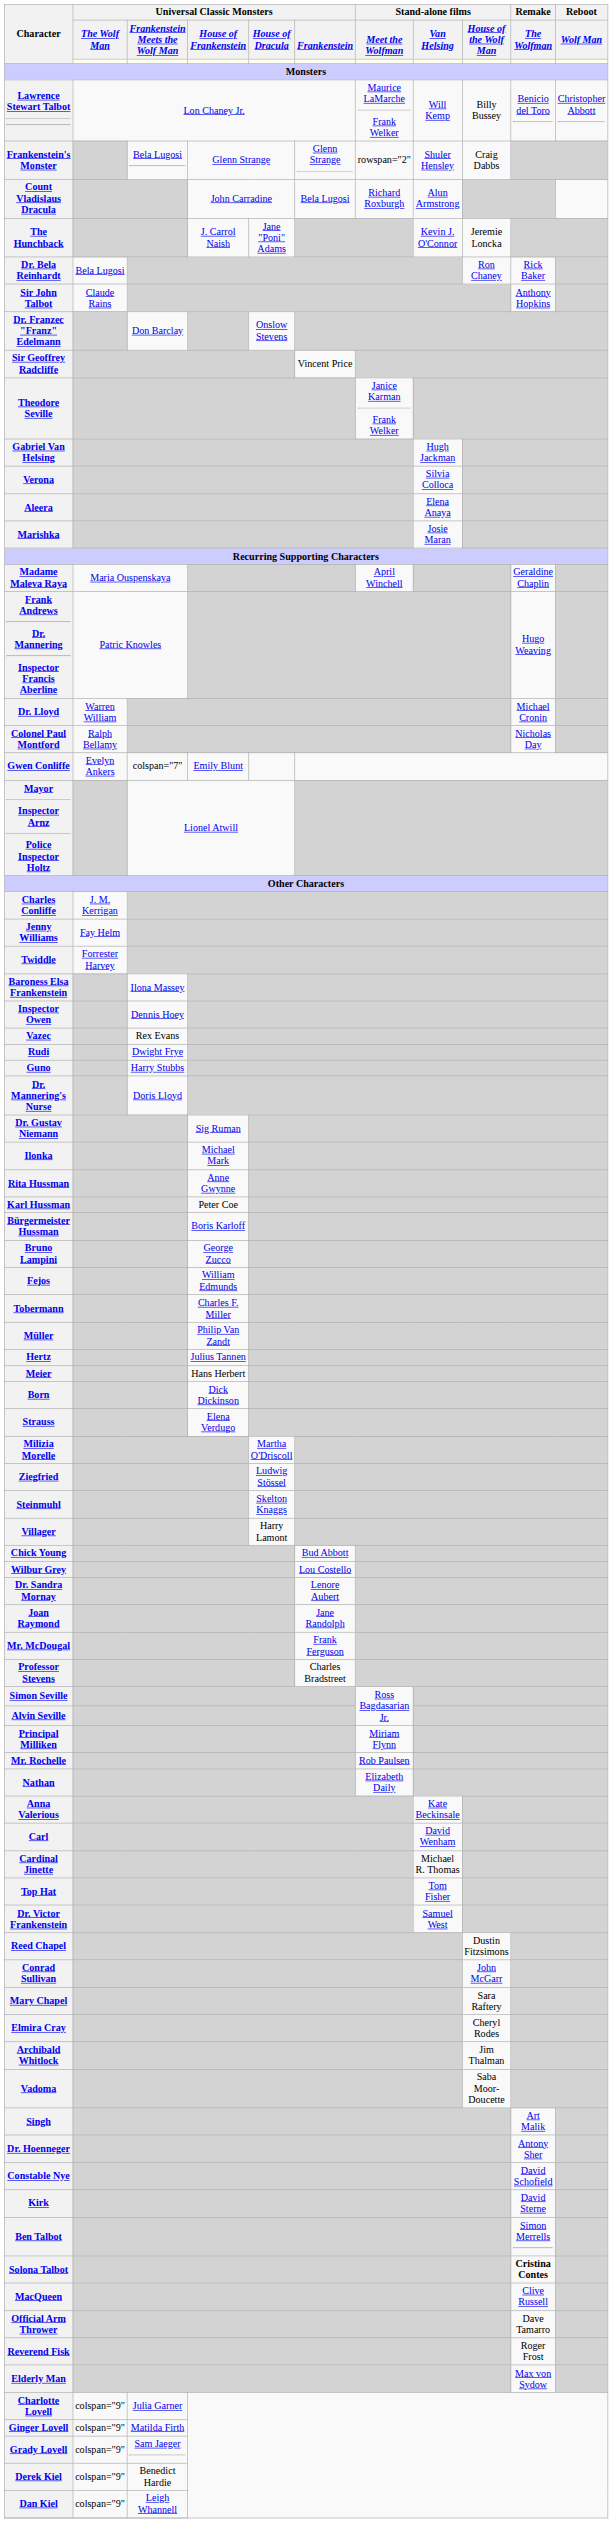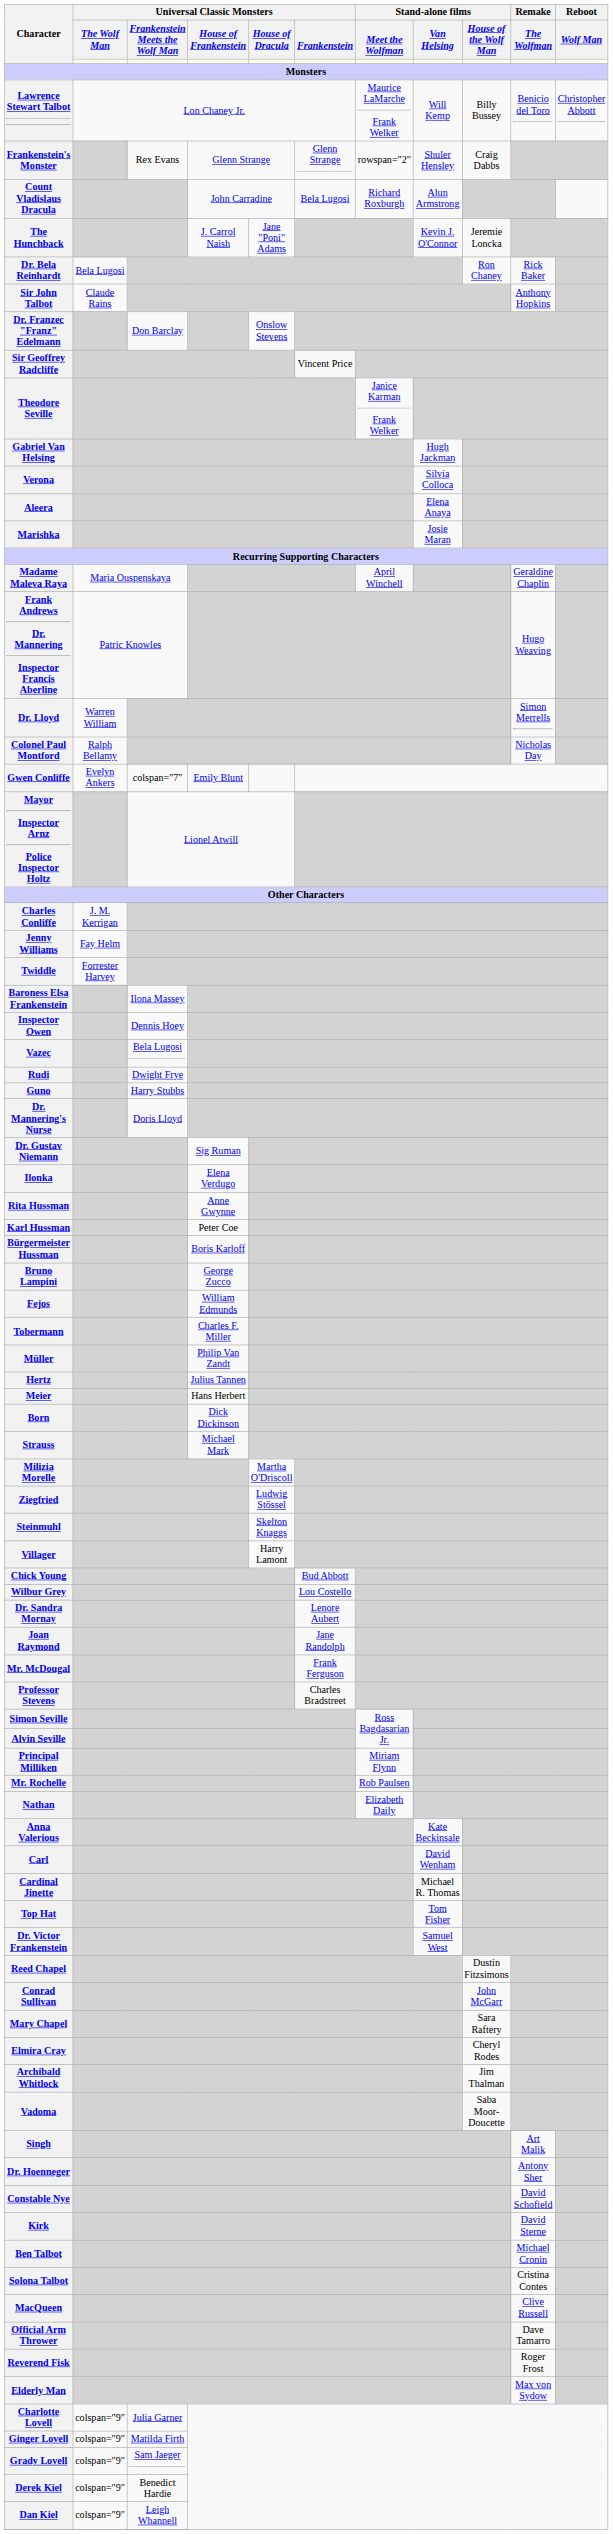(158, 158) Bela Lugosi -> (158, 160) Rex Evans
(533, 712) Michael Cronin -> (533, 715) Simon Merrells
(158, 1036) Rex Evans -> (158, 1051) Bela Lugosi
(218, 1156) Michael Mark -> (218, 1178) Elena Verdugo
(218, 1422) Elena Verdugo -> (218, 1445) Michael Mark
(533, 2234) Simon Merrells -> (533, 2253) Michael Cronin
(533, 2269) bold -> (533, 2281) normal
